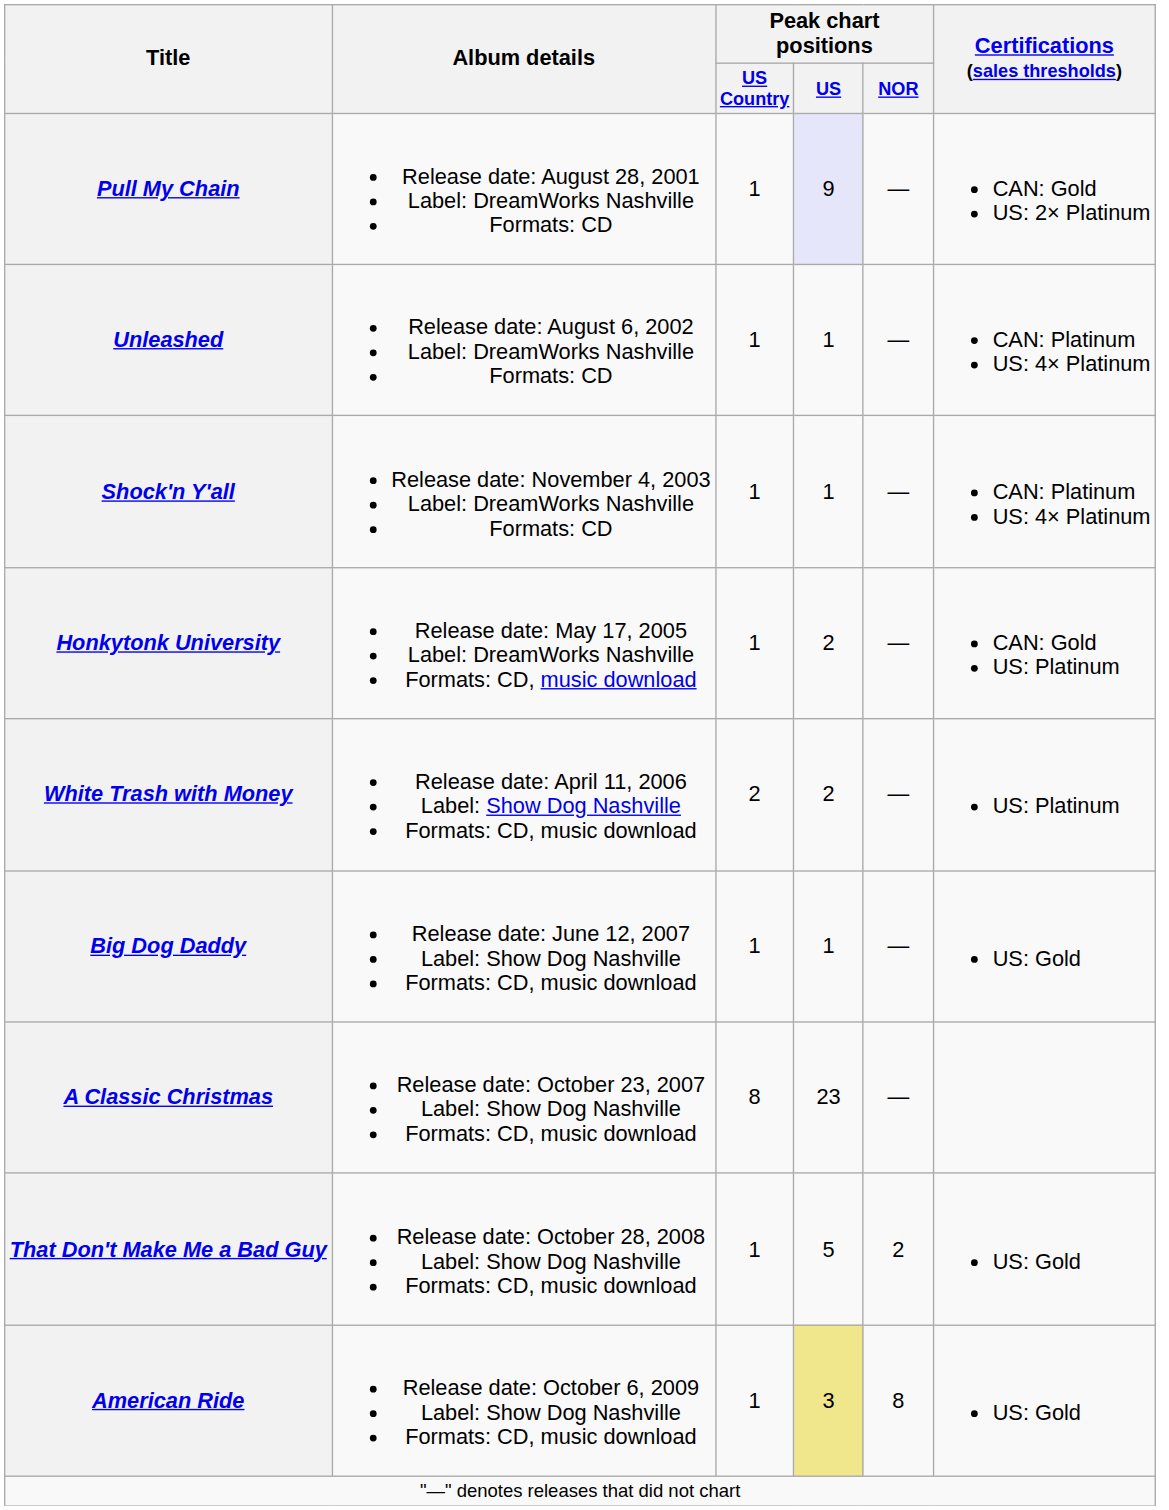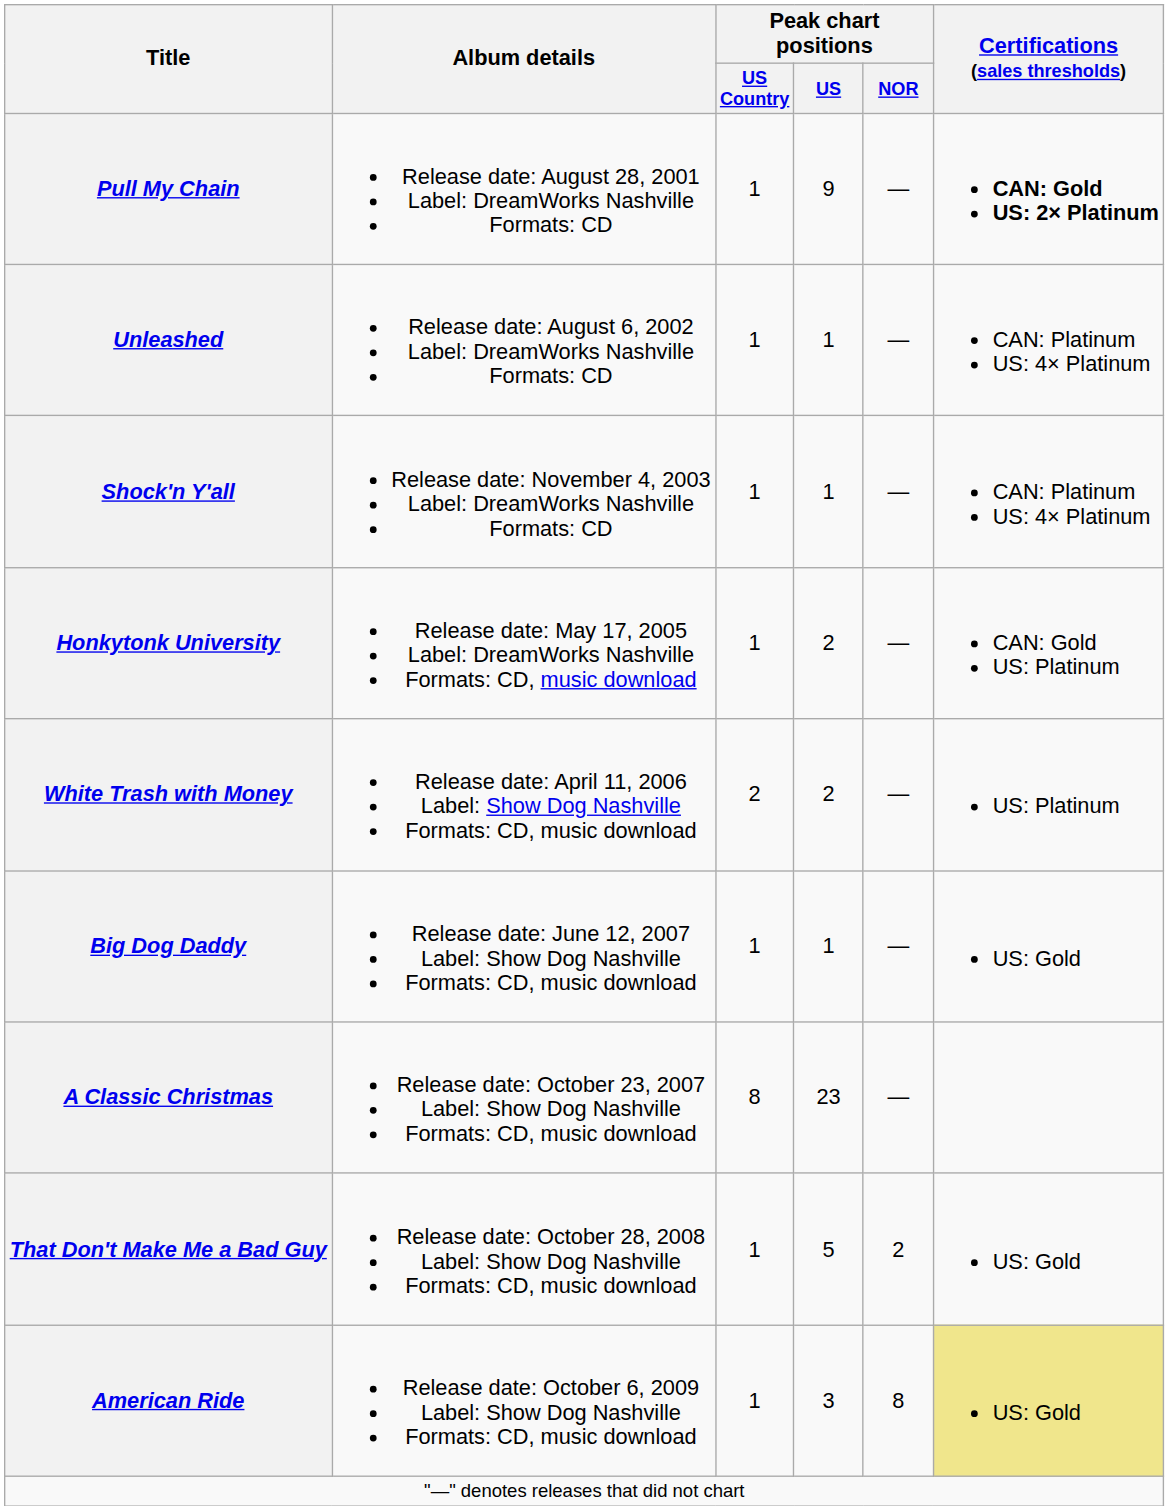(829, 188) lavender background -> (829, 188) no background
(1044, 201) normal -> (1049, 201) bold
(829, 1400) khaki background -> (829, 1400) no background
(1044, 1413) no background -> (1049, 1413) khaki background
